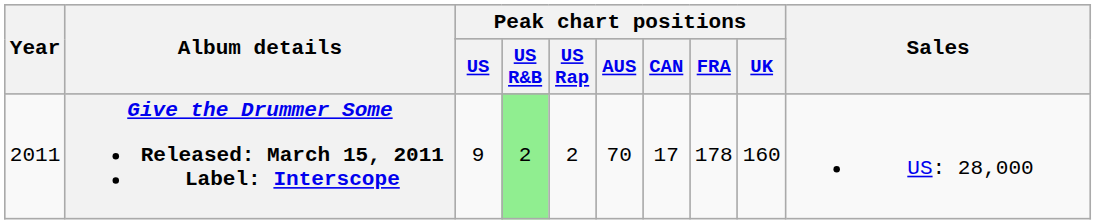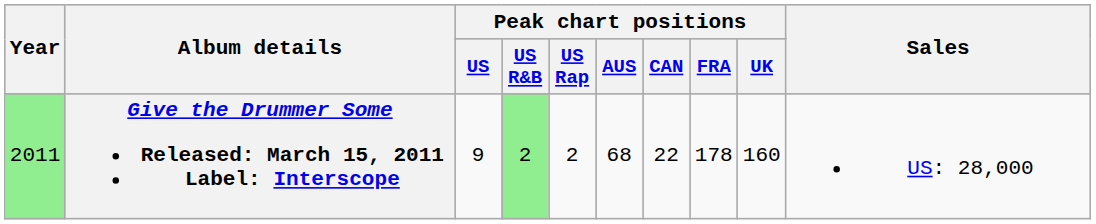(35, 156) no background -> (35, 156) lightgreen background
(619, 156) 70 -> (619, 156) 68
(666, 156) 17 -> (666, 156) 22
